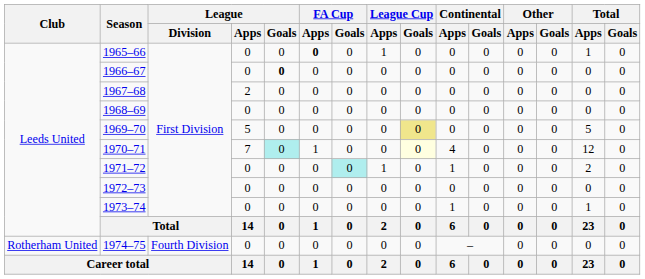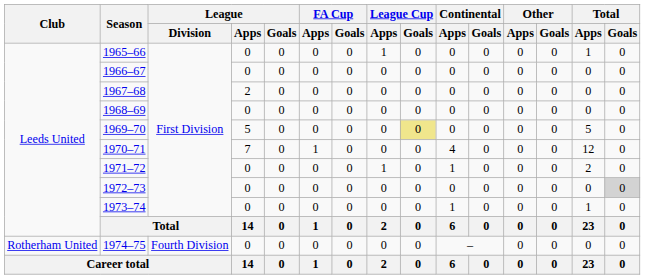(316, 52) bold -> (316, 52) normal
(282, 71) bold -> (282, 71) normal
(282, 149) paleturquoise background -> (282, 149) no background
(418, 149) lightyellow background -> (418, 149) no background
(350, 168) paleturquoise background -> (350, 168) no background
(622, 187) no background -> (622, 187) lightgrey background
